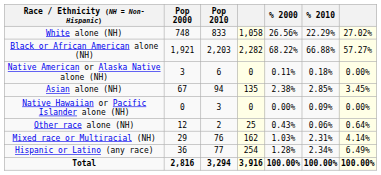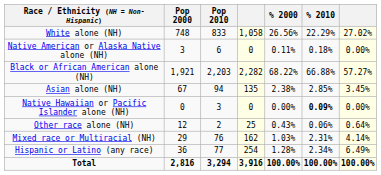rows swapped: (84, 50) <-> (84, 72)
(321, 107) normal -> (321, 107) bold
